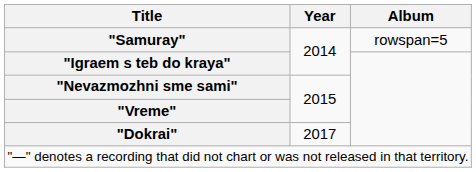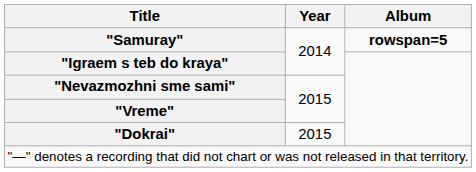(411, 39) normal -> (408, 39) bold
(320, 134) 2017 -> (315, 134) 2015
